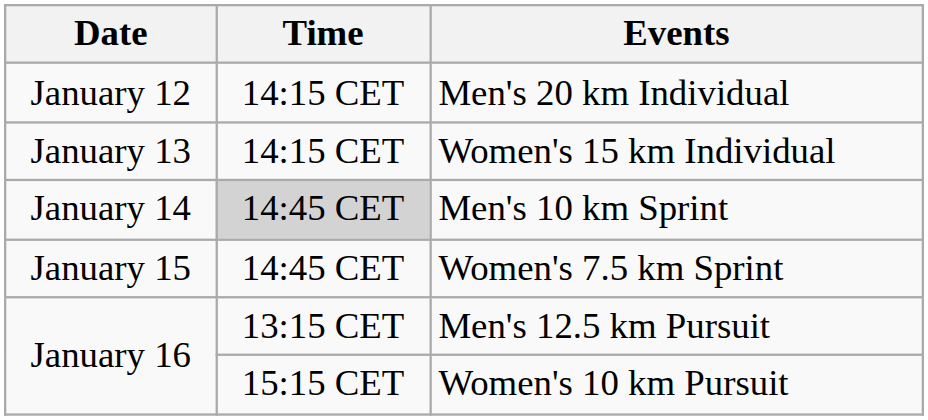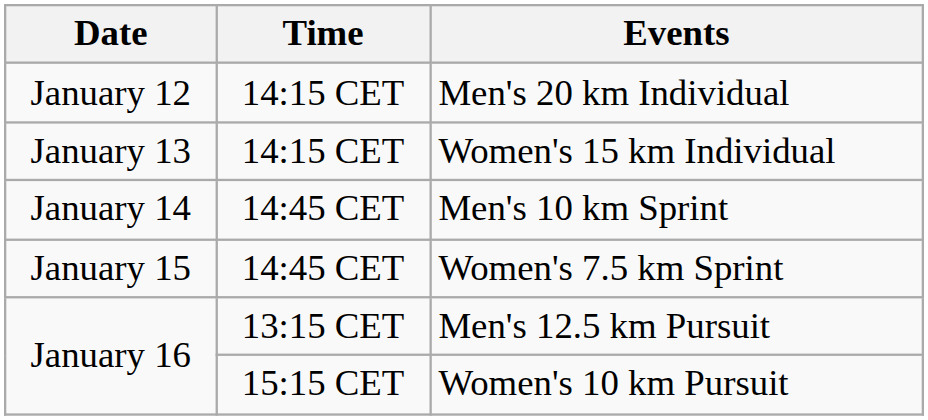(323, 208) lightgrey background -> (323, 208) no background
